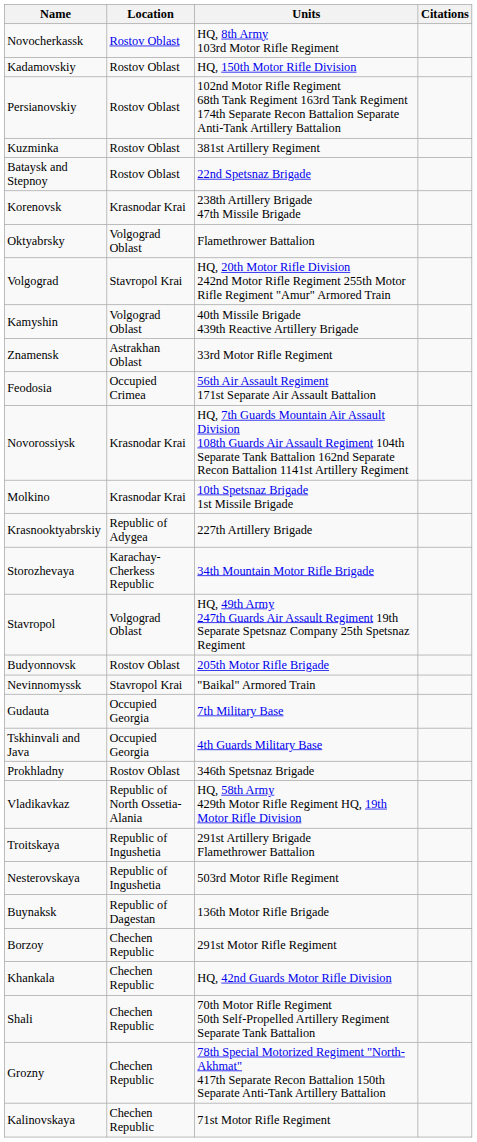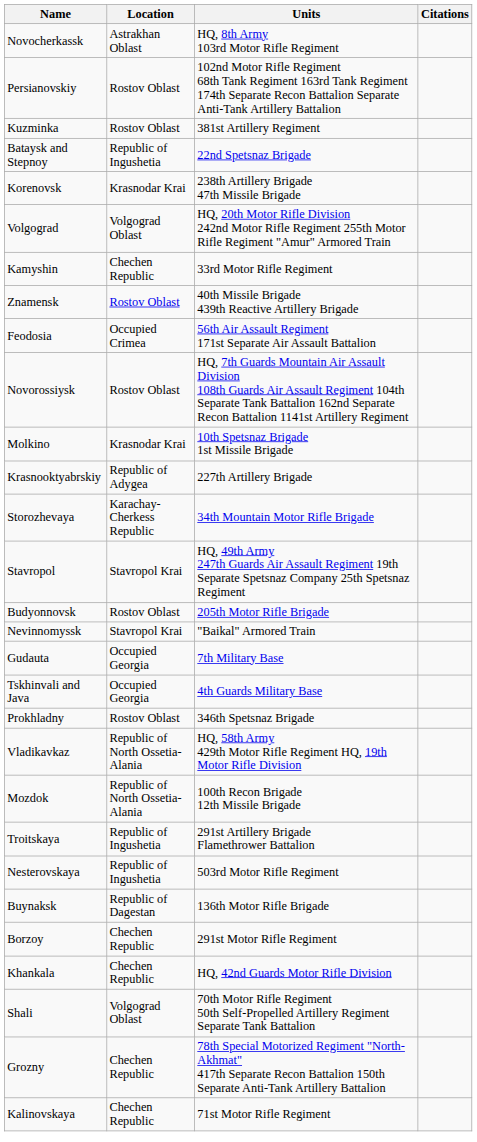(145, 40) Rostov Oblast -> (135, 40) Astrakhan Oblast
- row: (41, 67)
(145, 174) Rostov Oblast -> (138, 154) Republic of Ingushetia
- row: (36, 241)
(146, 281) Stavropol Krai -> (135, 228) Volgograd Oblast
(135, 321) Volgograd Oblast -> (132, 268) Chechen Republic
(278, 321) 40th Missile Brigade 439th Reactive Artillery Brigade -> (265, 268) 33rd Motor Rifle Regiment
(135, 355) Astrakhan Oblast -> (145, 302) Rostov Oblast
(265, 355) 33rd Motor Rifle Regiment -> (278, 302) 40th Missile Brigade 439th Reactive Artillery Brigade
(148, 442) Krasnodar Krai -> (145, 389) Rostov Oblast
(135, 624) Volgograd Oblast -> (146, 571) Stavropol Krai
+ row: (28, 798)
(132, 1018) Chechen Republic -> (135, 1013) Volgograd Oblast
